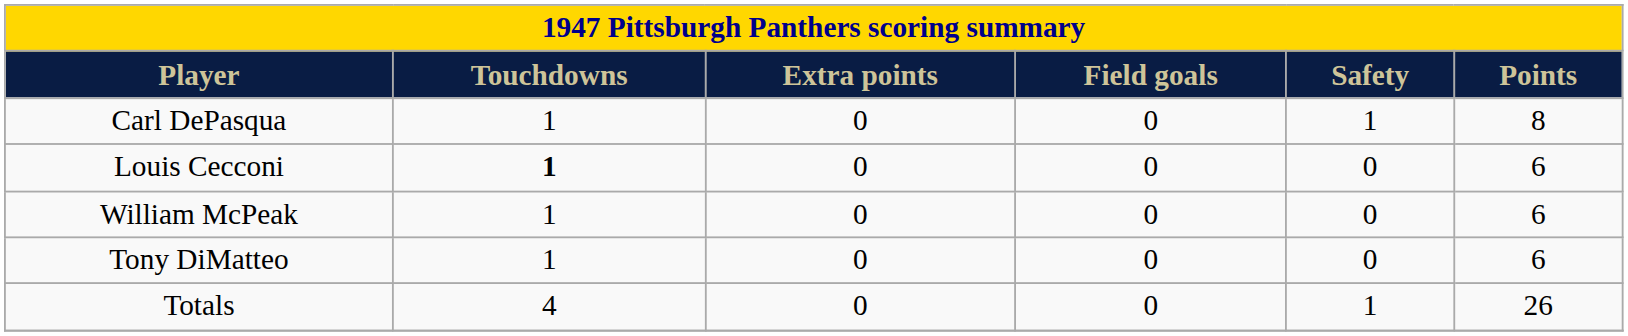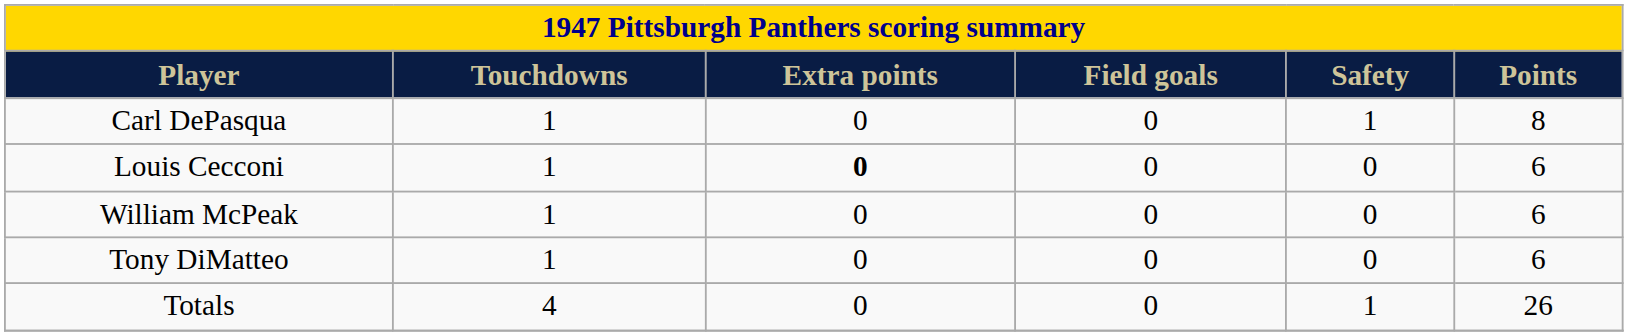(549, 167) bold -> (549, 167) normal
(860, 167) normal -> (860, 167) bold
